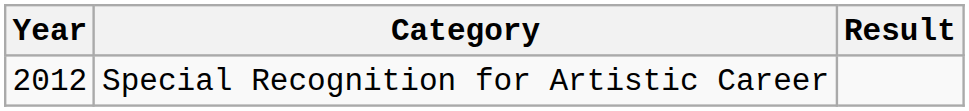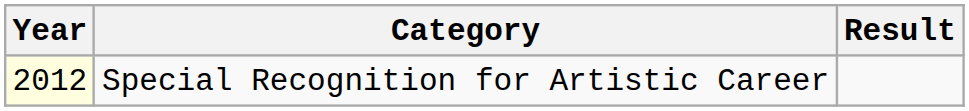(50, 81) no background -> (50, 81) lightyellow background
